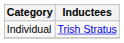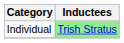(87, 29) no background -> (87, 29) lightgreen background
